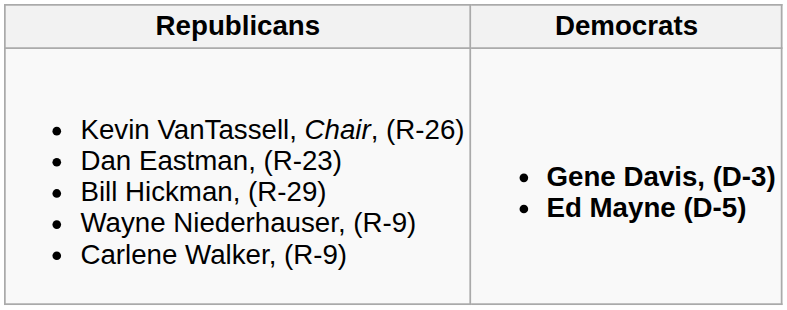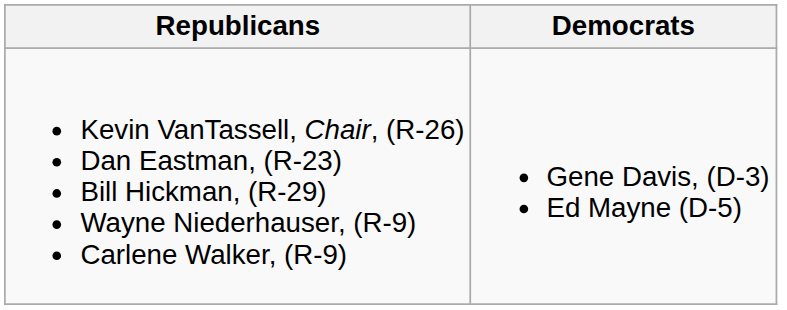(626, 192) bold -> (623, 192) normal
